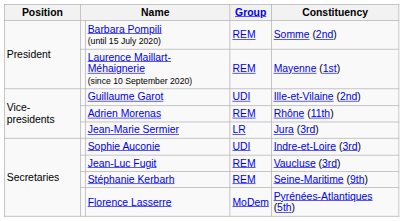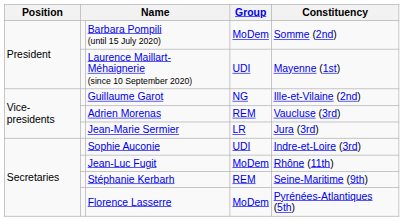(244, 35) REM -> (251, 35) MoDem
(244, 69) REM -> (241, 69) UDI
(241, 97) UDI -> (240, 97) NG
(304, 113) Rhône (11th) -> (307, 113) Vaucluse (3rd)
(244, 163) REM -> (251, 163) MoDem
(307, 163) Vaucluse (3rd) -> (304, 163) Rhône (11th)
